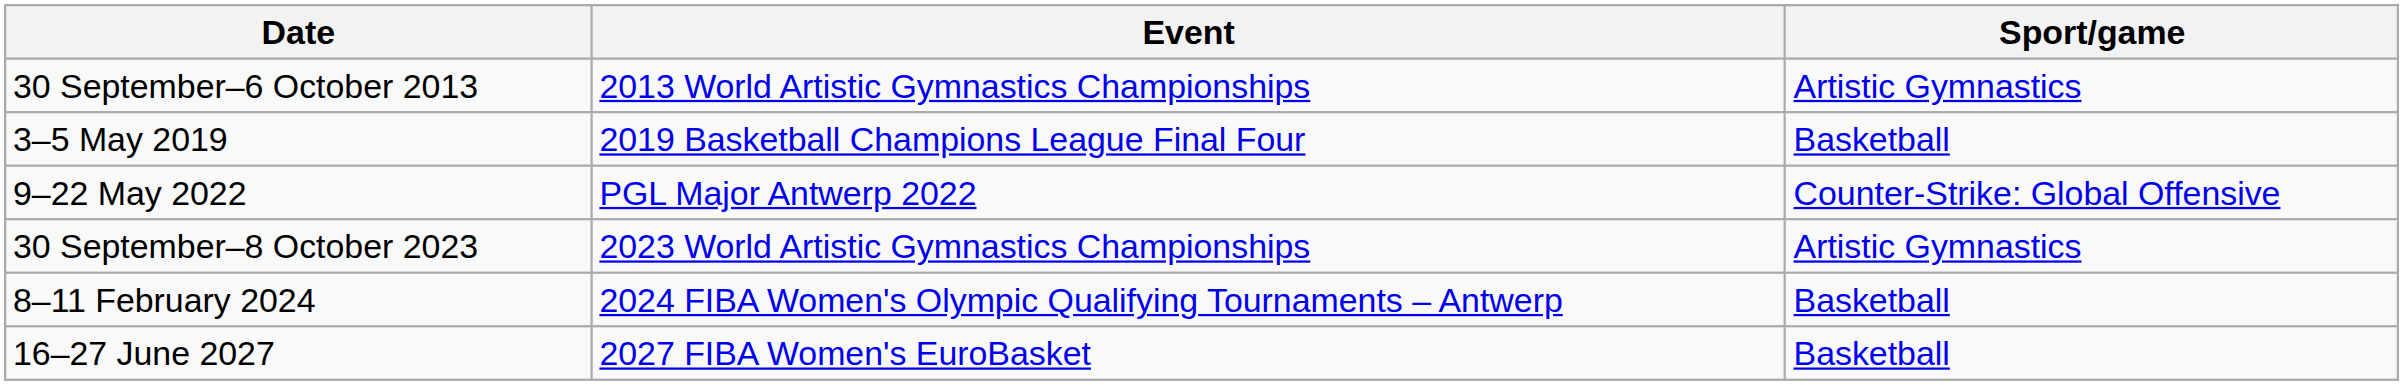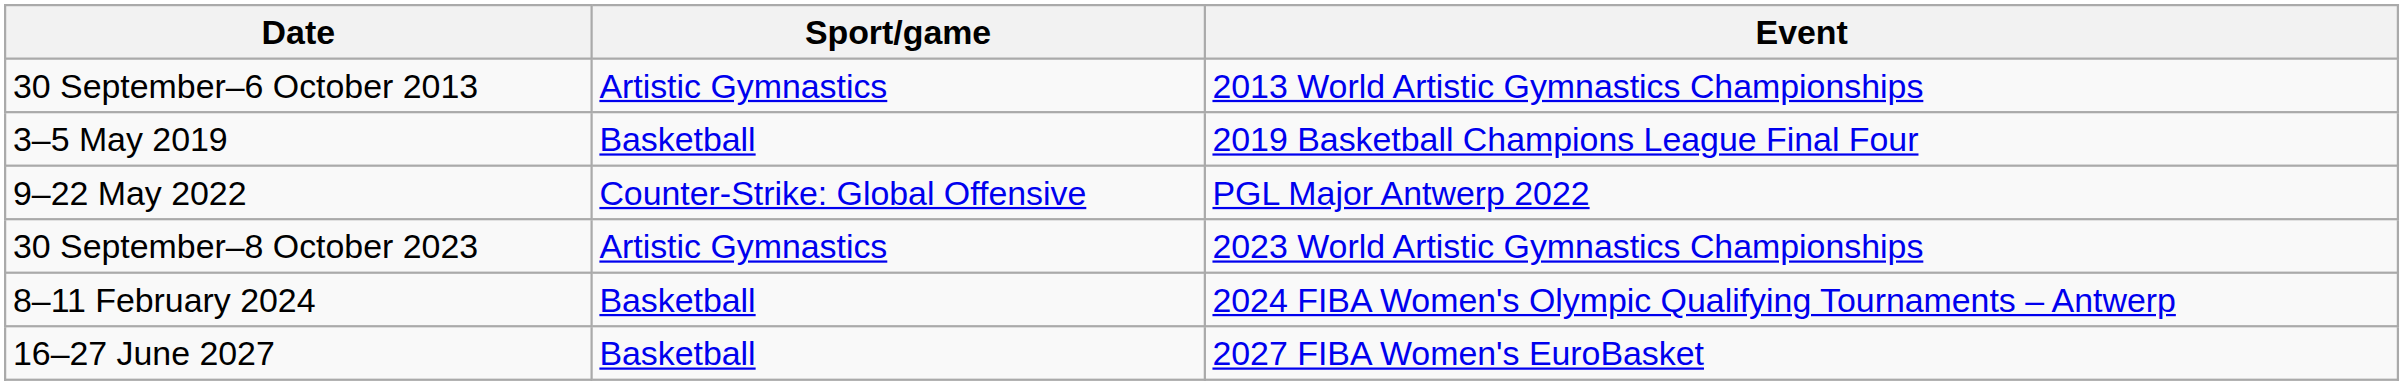columns swapped: (1189, 32) <-> (2092, 32)
